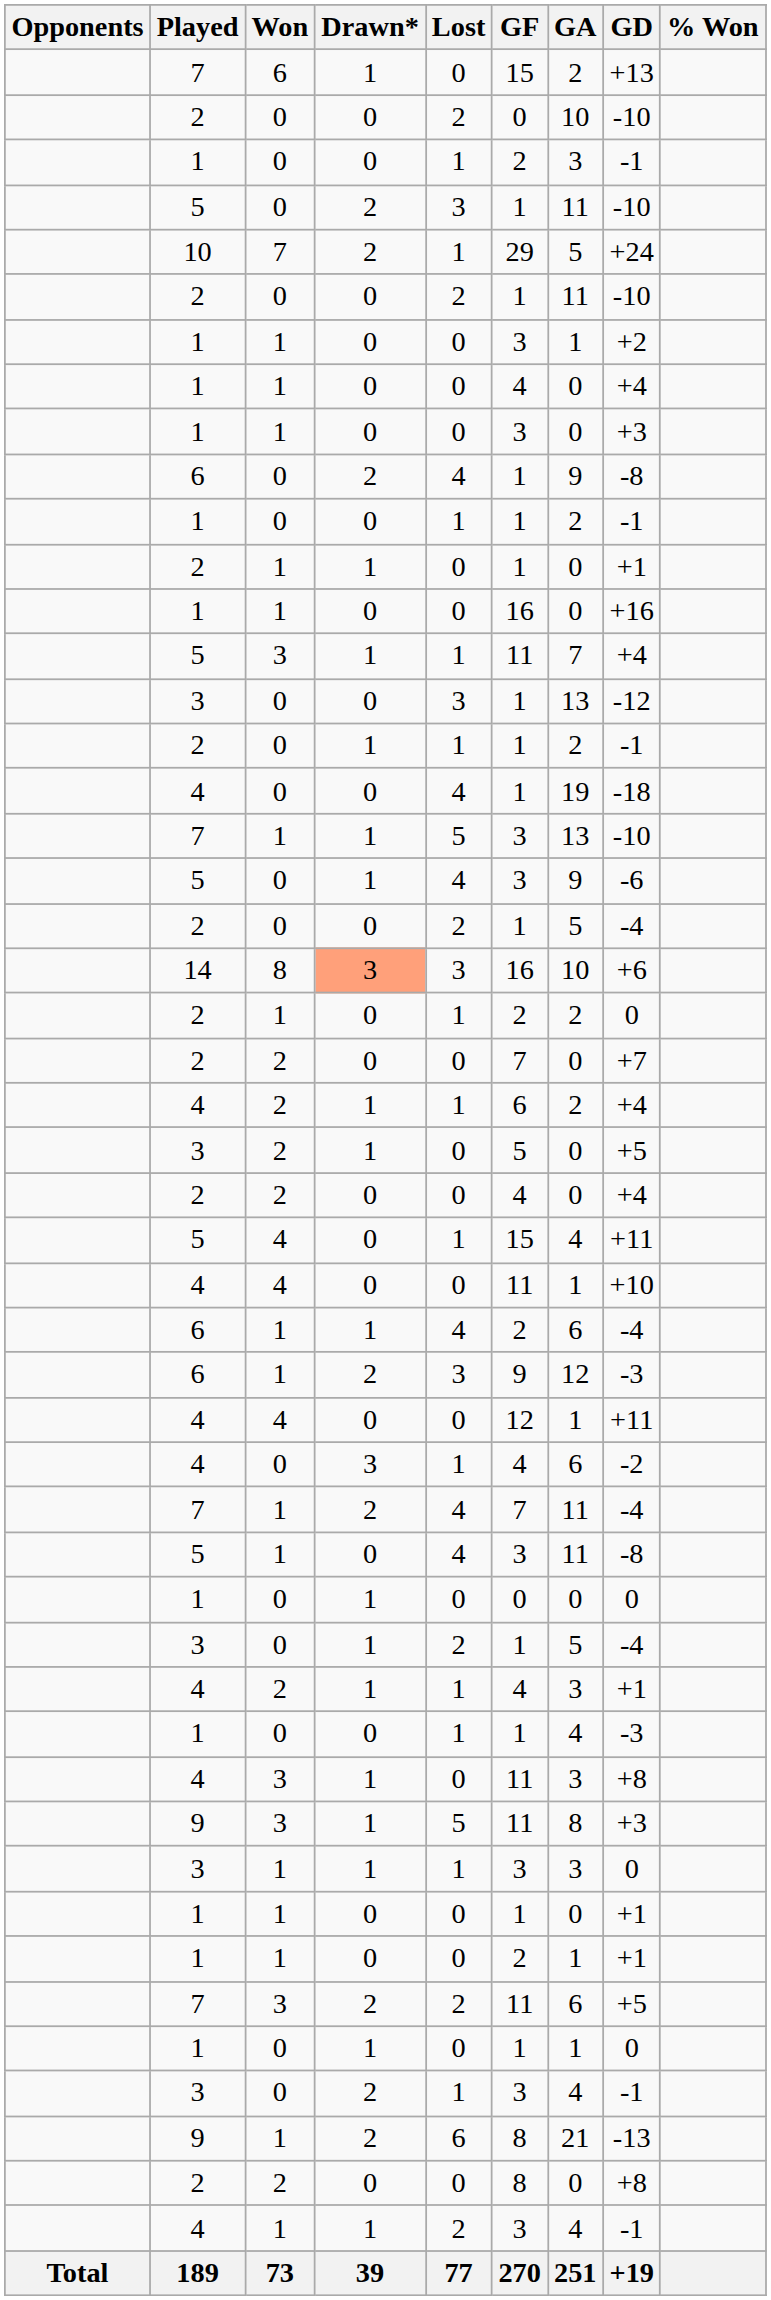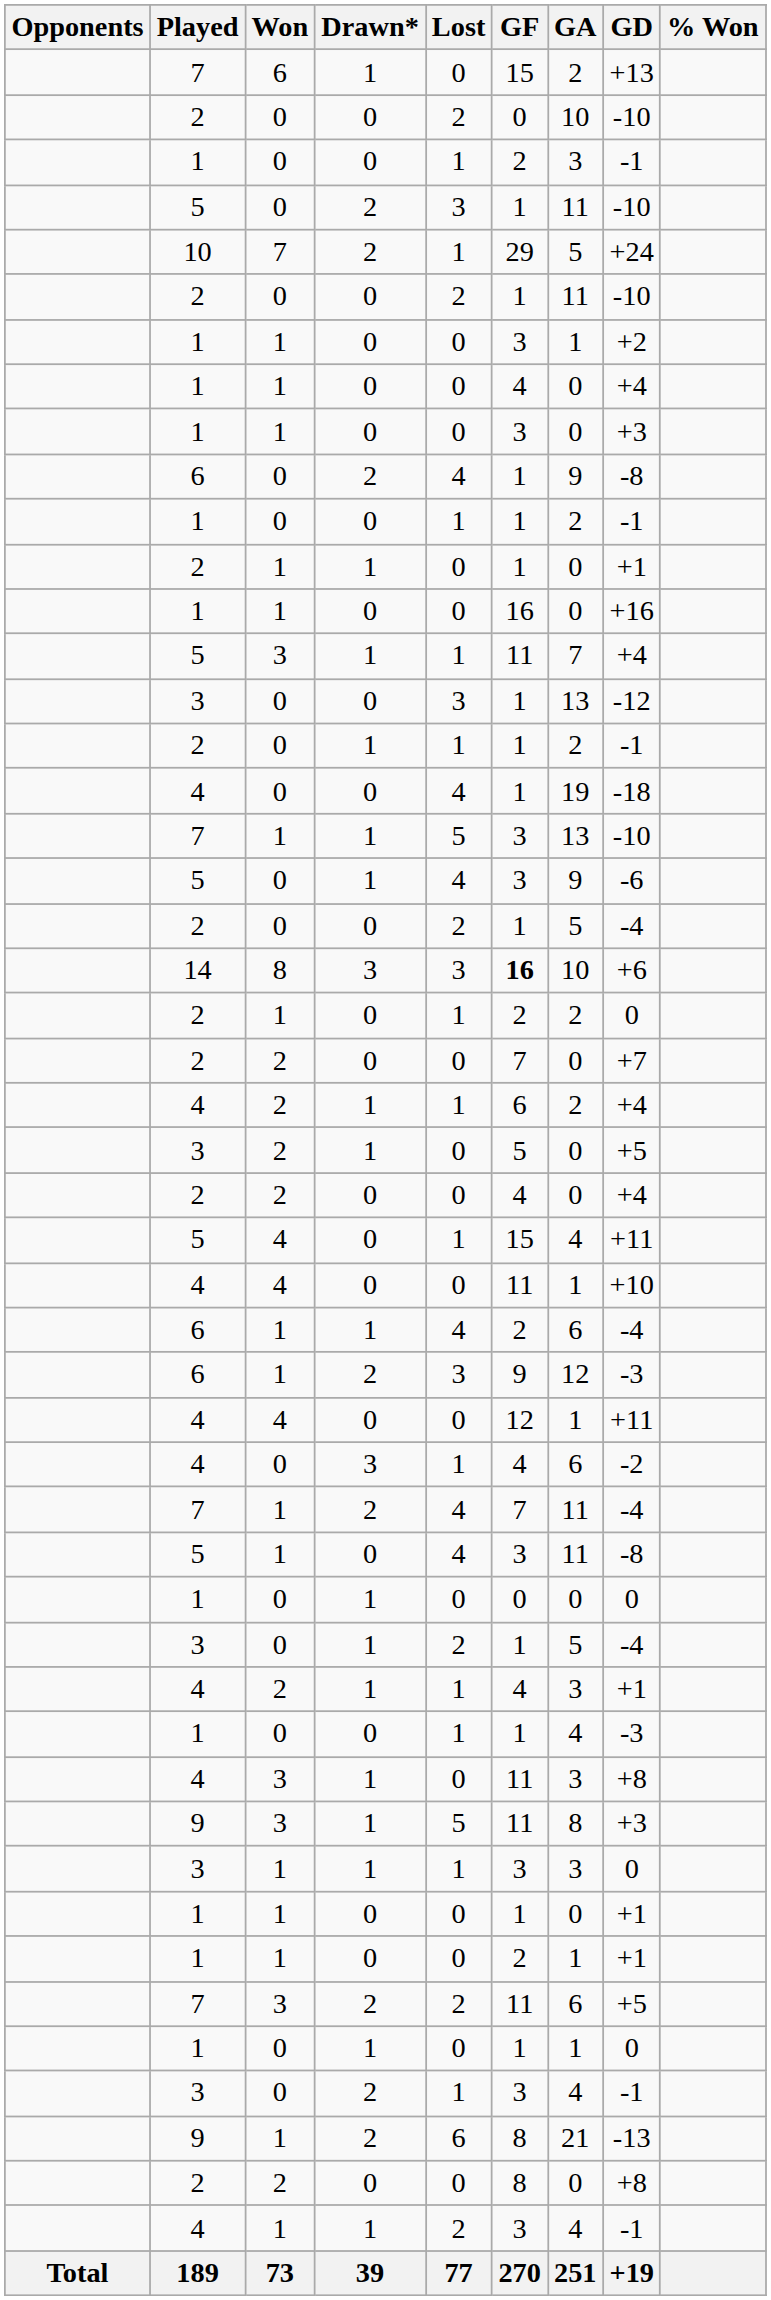(370, 970) lightsalmon background -> (370, 970) no background
(520, 970) normal -> (520, 970) bold
